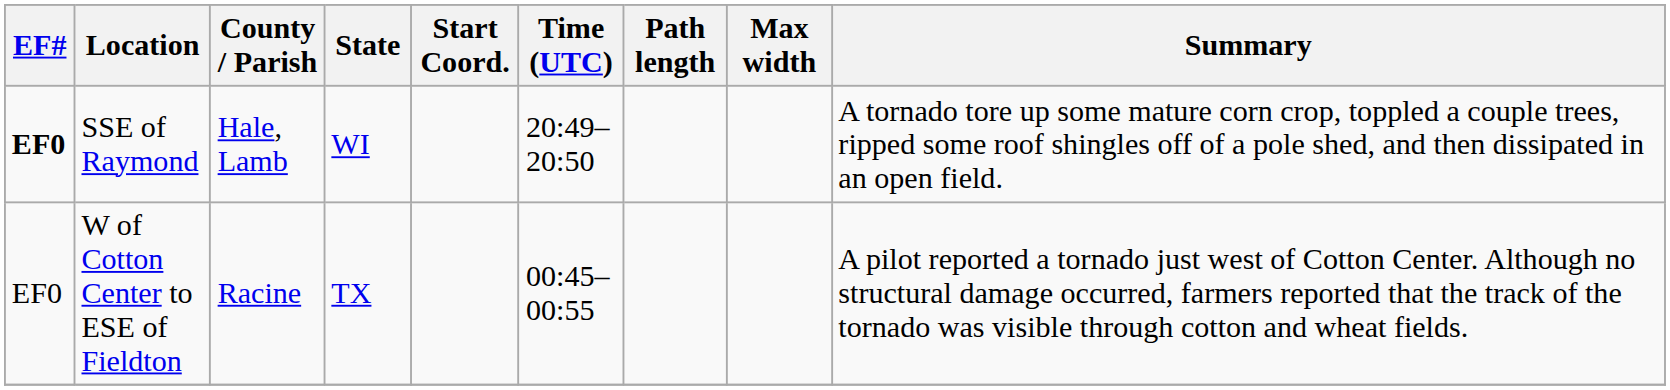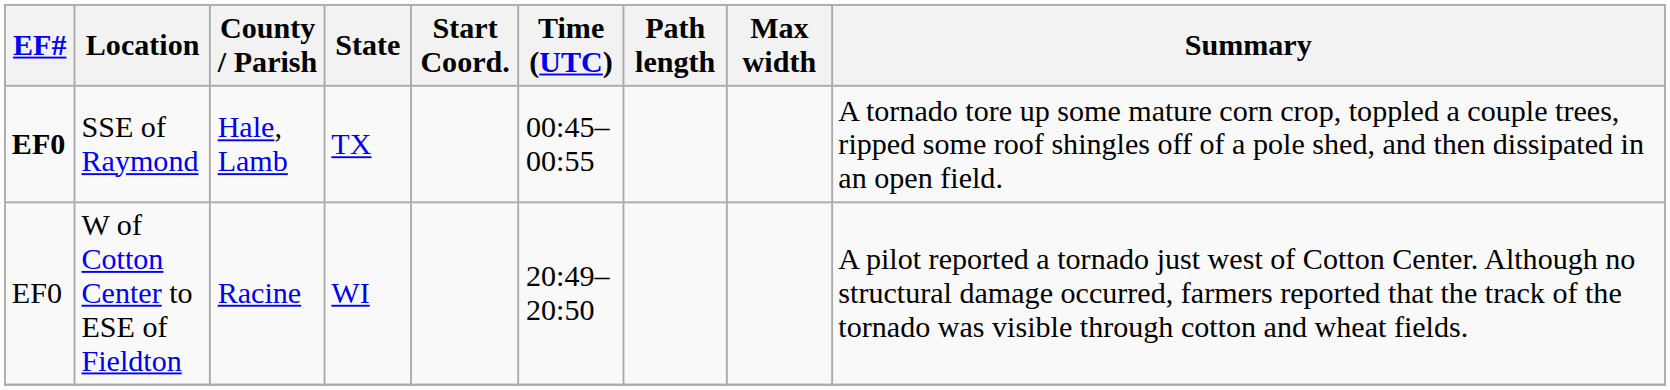(351, 143) WI -> (351, 143) TX
(568, 143) 20:49–20:50 -> (568, 143) 00:45–00:55
(351, 292) TX -> (351, 292) WI
(568, 292) 00:45–00:55 -> (568, 292) 20:49–20:50
